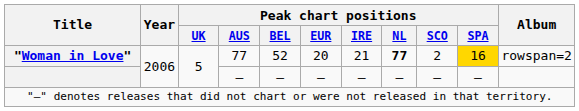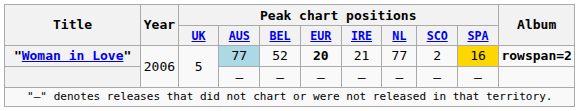(239, 56) no background -> (239, 56) lightblue background
(321, 56) normal -> (321, 56) bold
(399, 56) bold -> (399, 56) normal
(537, 56) normal -> (537, 56) bold
